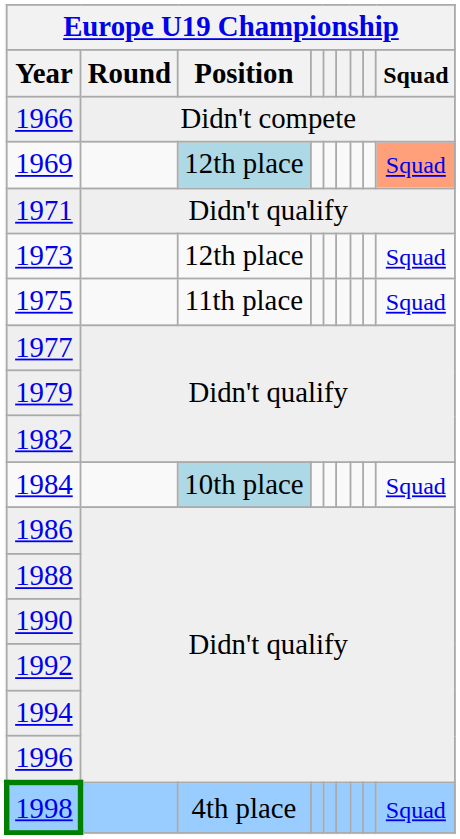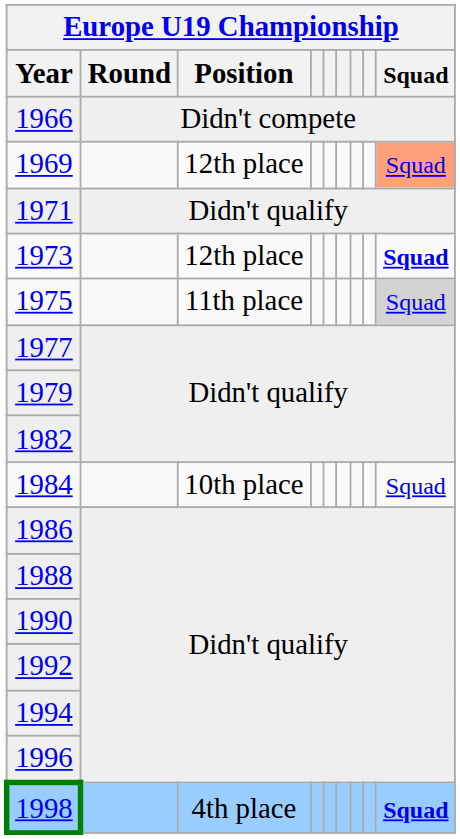(244, 164) lightblue background -> (244, 164) no background
(416, 257) normal -> (416, 255) bold
(416, 303) no background -> (416, 303) lightgrey background
(244, 484) lightblue background -> (244, 484) no background
(416, 809) normal -> (416, 807) bold
